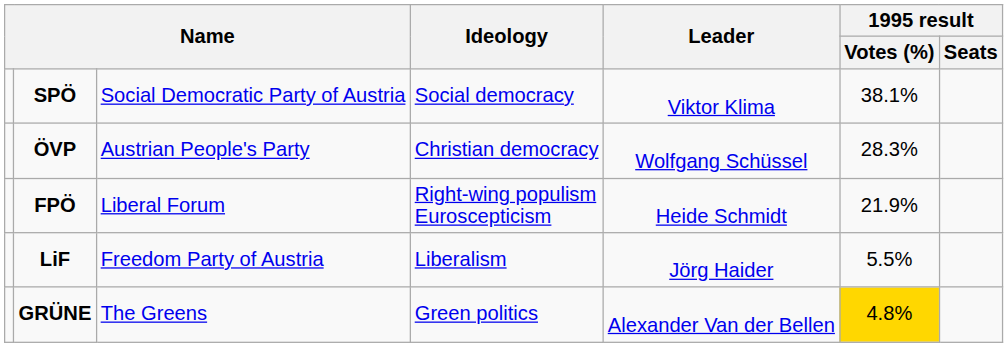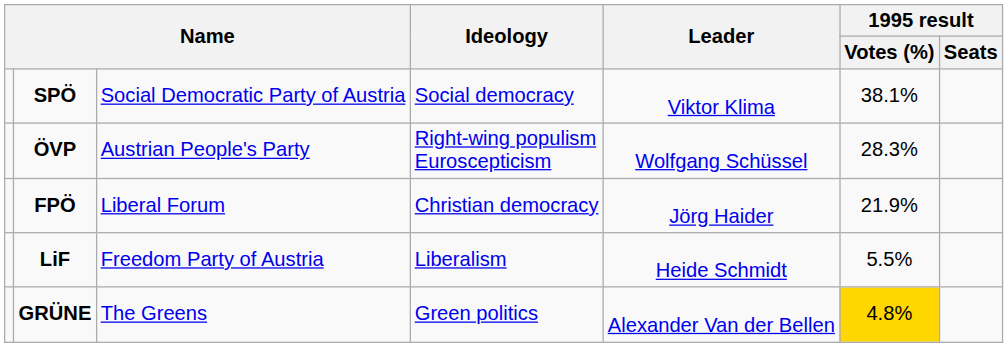(507, 150) Christian democracy -> (505, 150) Right-wing populism Euroscepticism
(505, 205) Right-wing populism Euroscepticism -> (507, 205) Christian democracy
(721, 216) Heide Schmidt -> (721, 216) Jörg Haider
(721, 271) Jörg Haider -> (721, 271) Heide Schmidt
